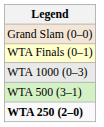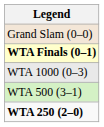(50, 53) normal -> (52, 53) bold
